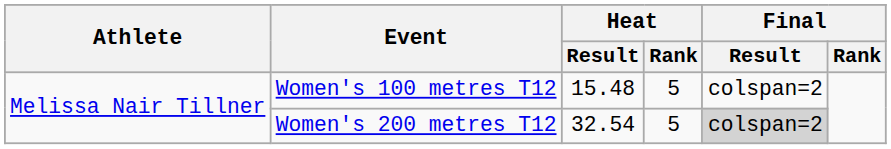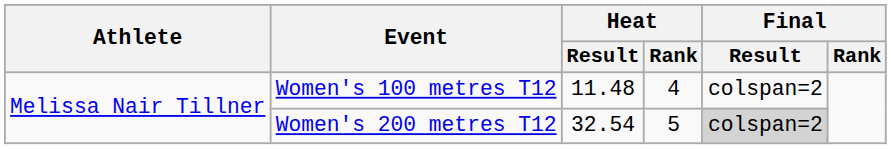(603, 90) 15.48 -> (603, 90) 11.48
(674, 90) 5 -> (674, 90) 4
